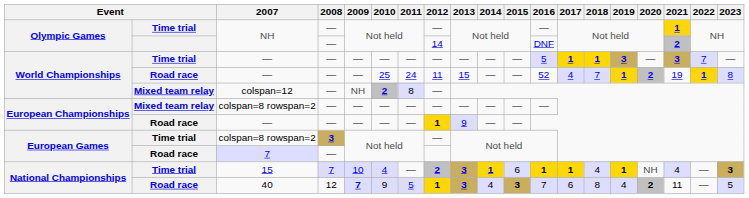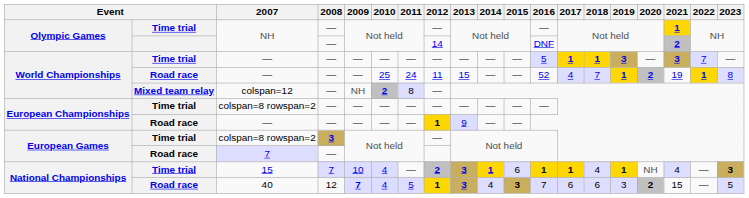(174, 106) Mixed team relay -> (174, 106) Time trial
(385, 185) 9 -> (385, 185) 4
(597, 185) 8 -> (597, 185) 6
(624, 185) 4 -> (624, 185) 3
(677, 185) 11 -> (677, 185) 15
